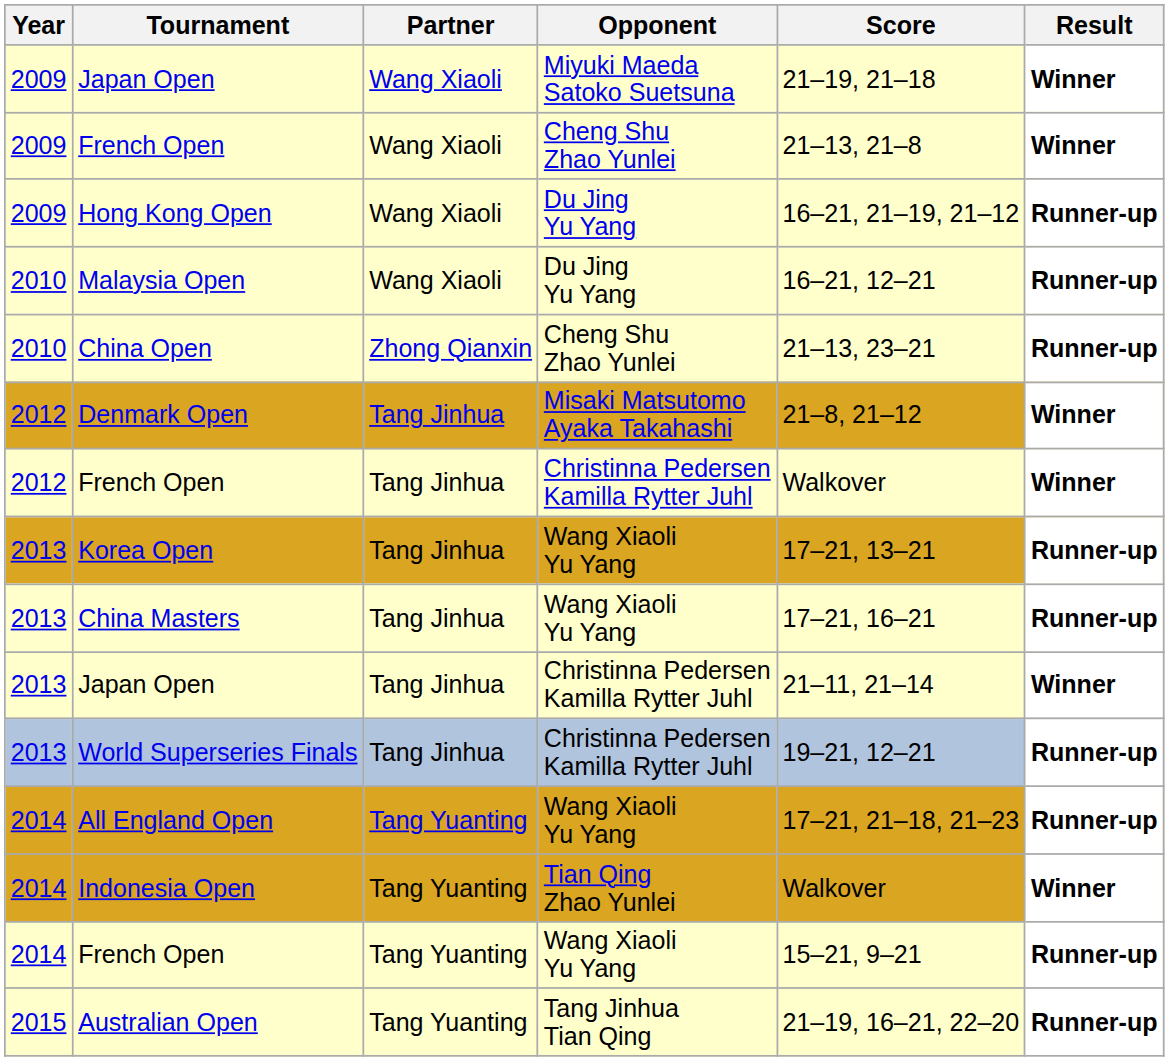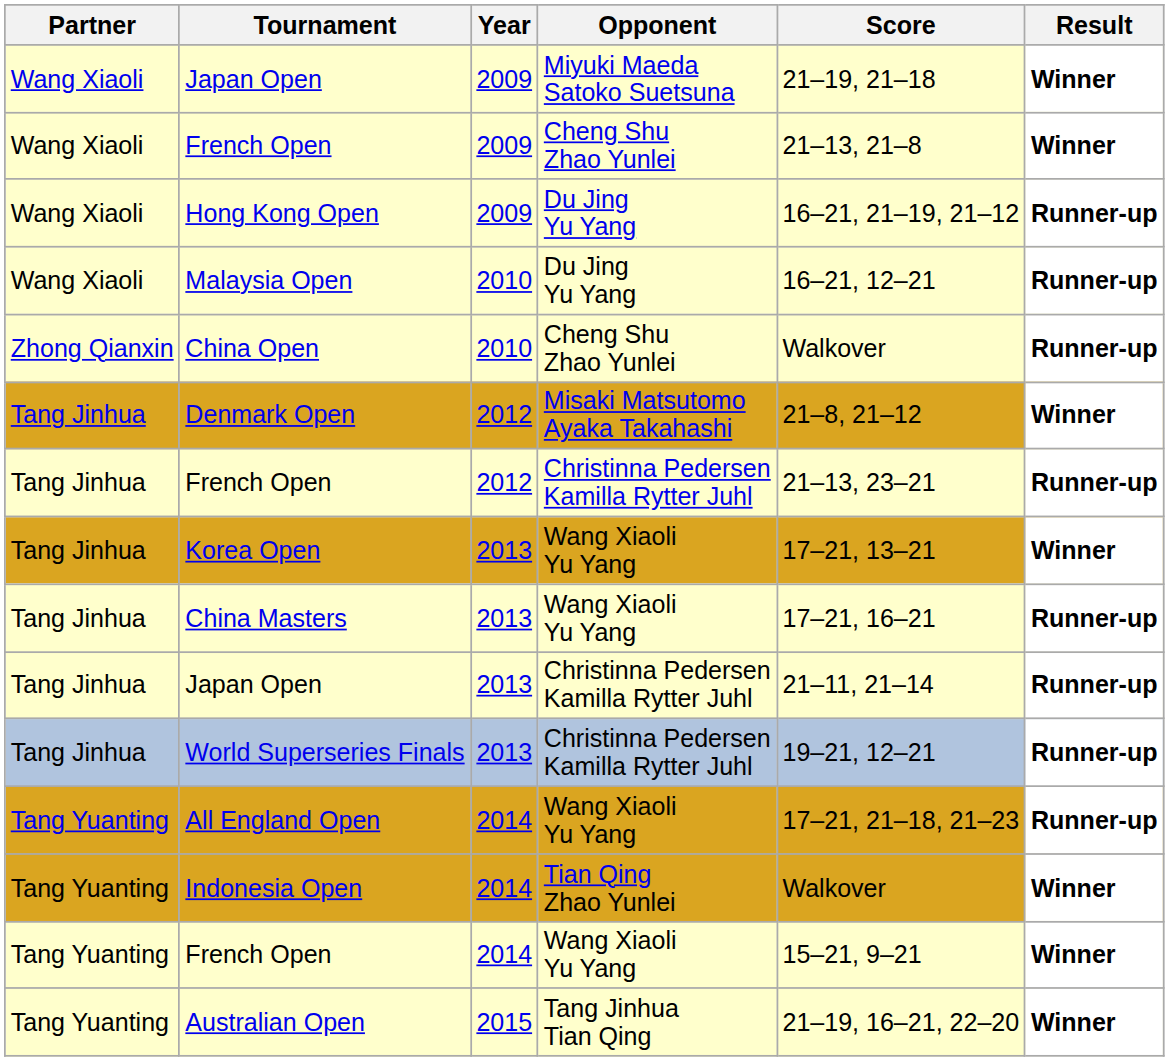columns swapped: (39, 25) <-> (451, 25)
(859, 348) 21–13, 23–21 -> (834, 348) Walkover
(834, 483) Walkover -> (859, 483) 21–13, 23–21
(1073, 483) Winner -> (1094, 483) Runner-up
(1094, 551) Runner-up -> (1073, 551) Winner
(1073, 685) Winner -> (1094, 685) Runner-up
(1094, 955) Runner-up -> (1073, 955) Winner
(1094, 1023) Runner-up -> (1073, 1023) Winner
